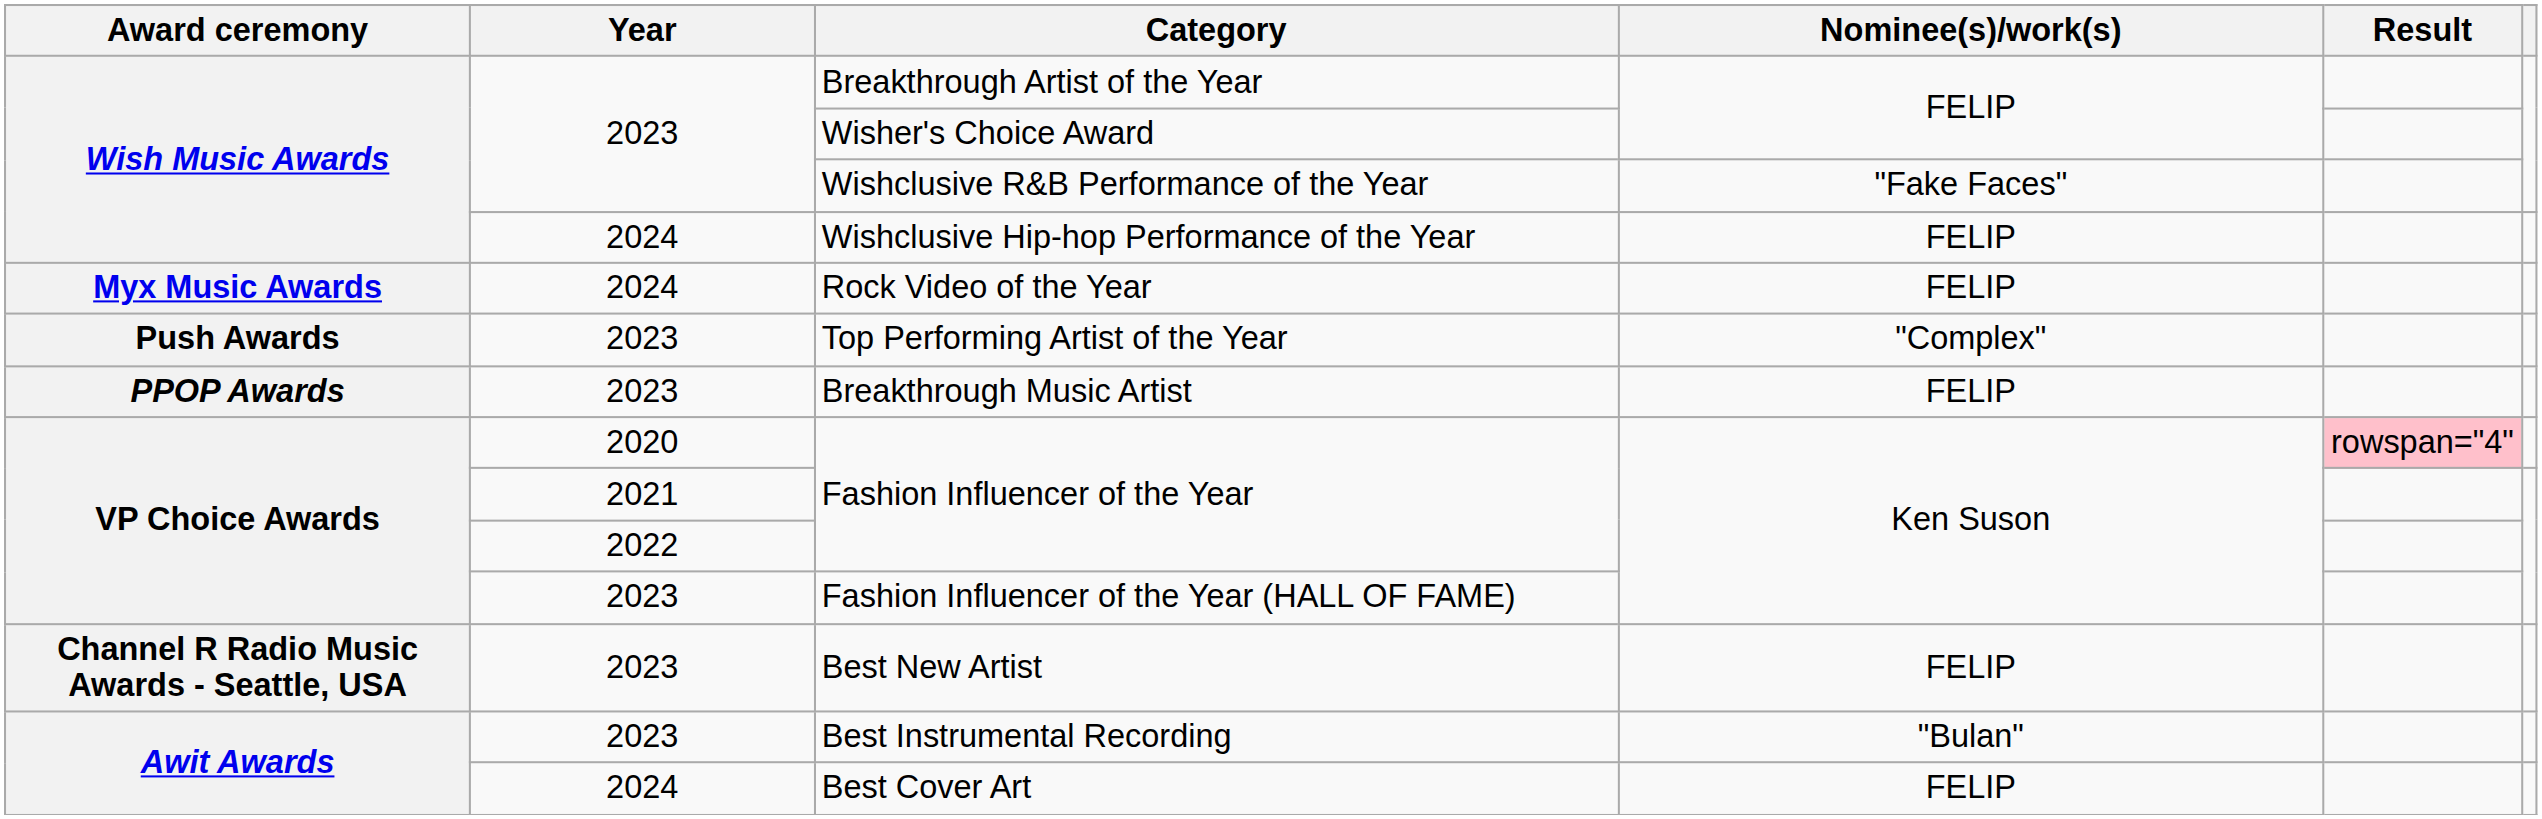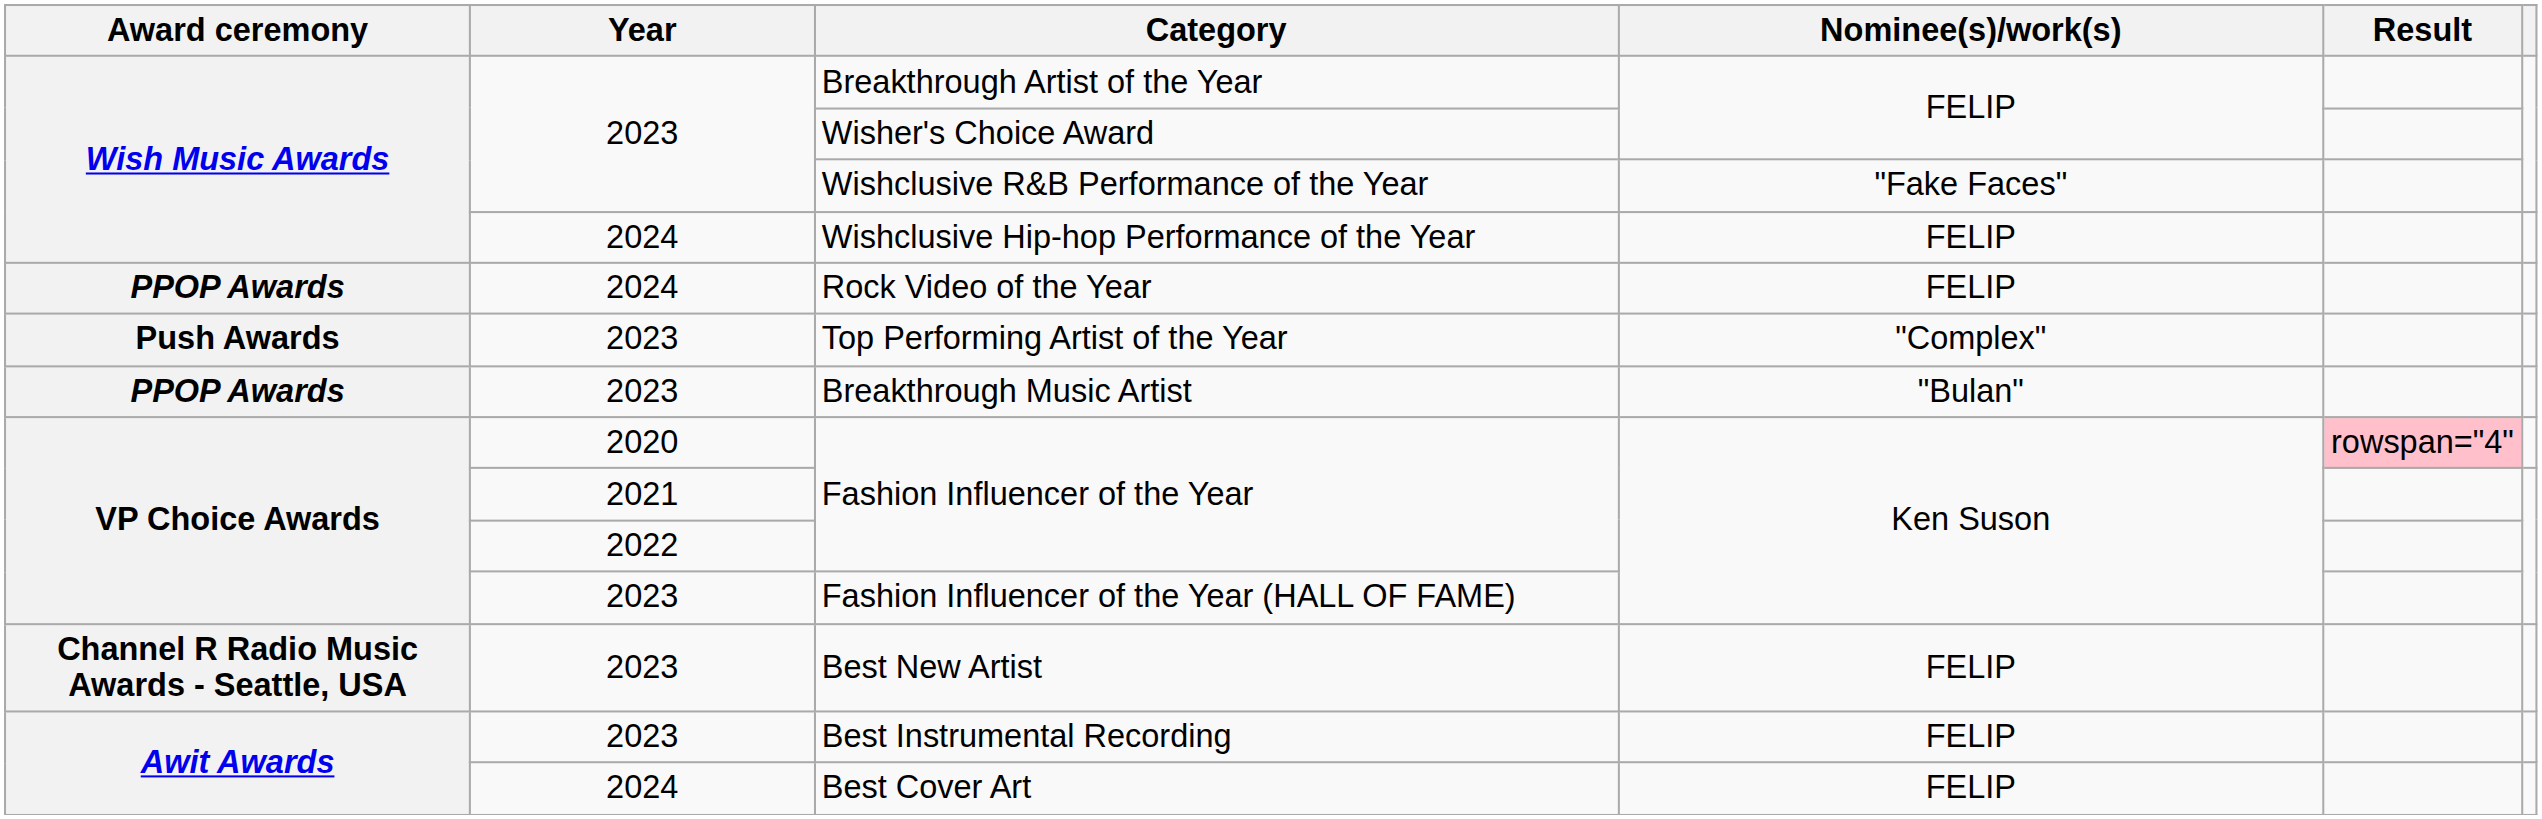(238, 287) Myx Music Awards -> (238, 287) PPOP Awards
(1971, 390) FELIP -> (1971, 390) "Bulan"
(1971, 736) "Bulan" -> (1971, 736) FELIP
